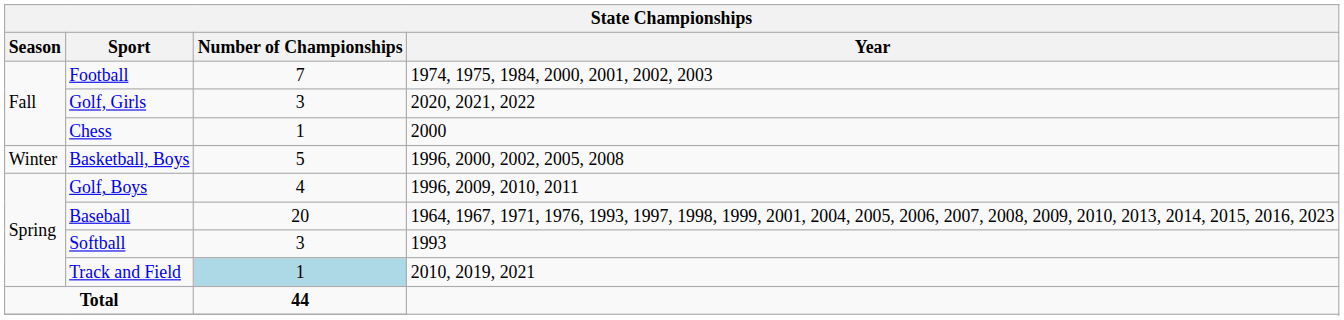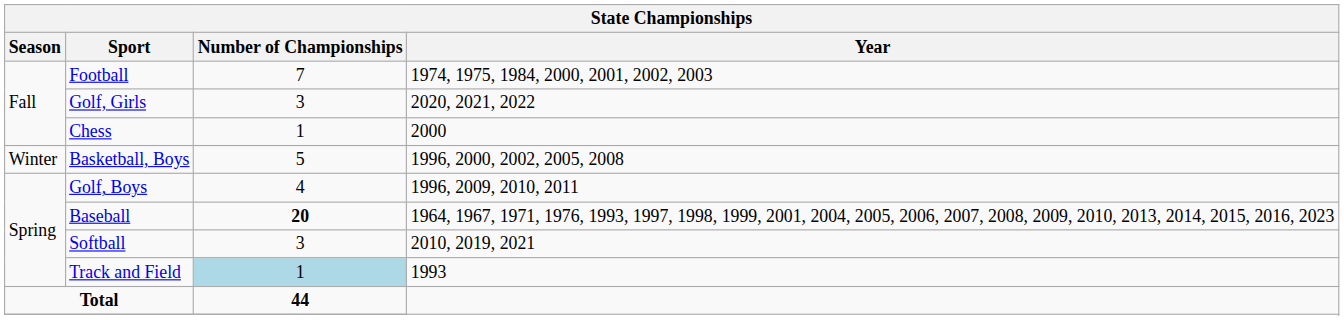(300, 215) normal -> (300, 215) bold
(429, 243) 1993 -> (473, 243) 2010, 2019, 2021
(473, 272) 2010, 2019, 2021 -> (429, 272) 1993
